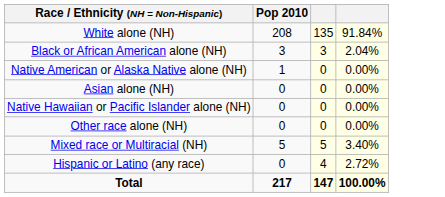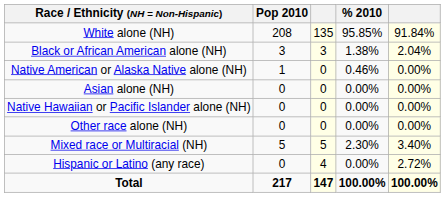+ column: (362, 13)
